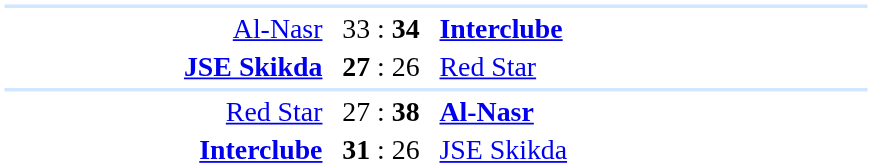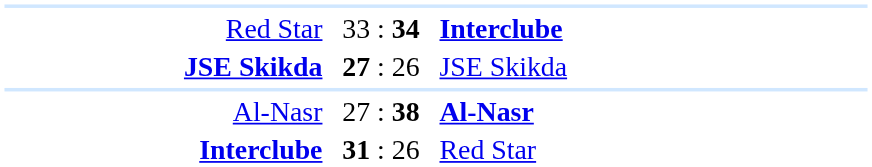(278, 28) Al-Nasr -> (274, 28) Red Star
(488, 66) Red Star -> (503, 66) JSE Skikda
(274, 111) Red Star -> (278, 111) Al-Nasr
(503, 150) JSE Skikda -> (488, 150) Red Star
